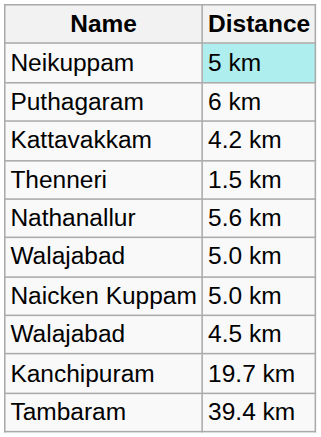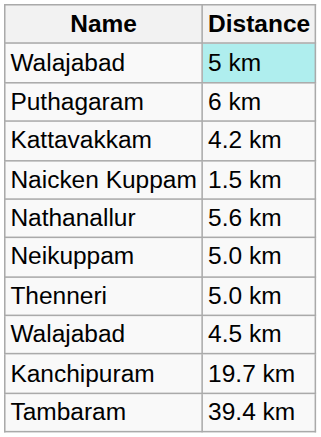(72, 62) Neikuppam -> (68, 62) Walajabad
(59, 179) Thenneri -> (104, 179) Naicken Kuppam
(68, 256) Walajabad -> (72, 256) Neikuppam
(104, 295) Naicken Kuppam -> (59, 295) Thenneri
